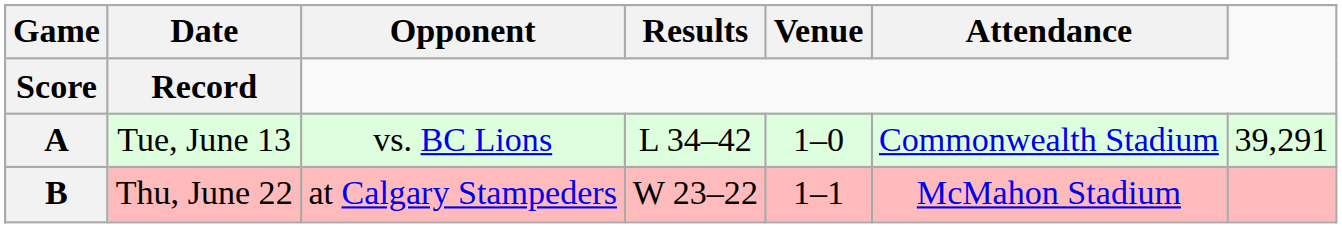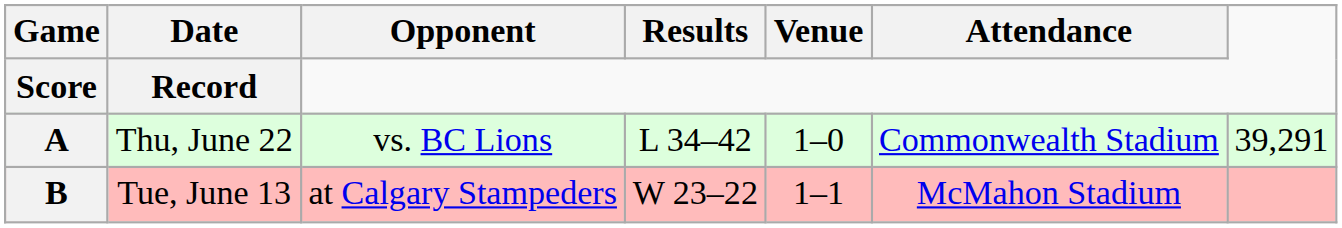(204, 139) Tue, June 13 -> (204, 139) Thu, June 22
(204, 193) Thu, June 22 -> (204, 193) Tue, June 13
